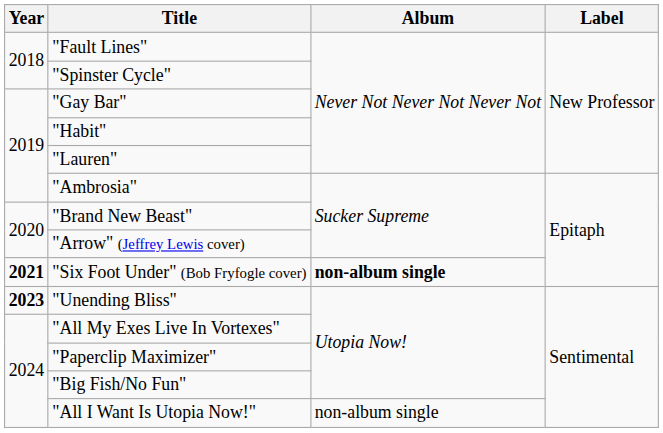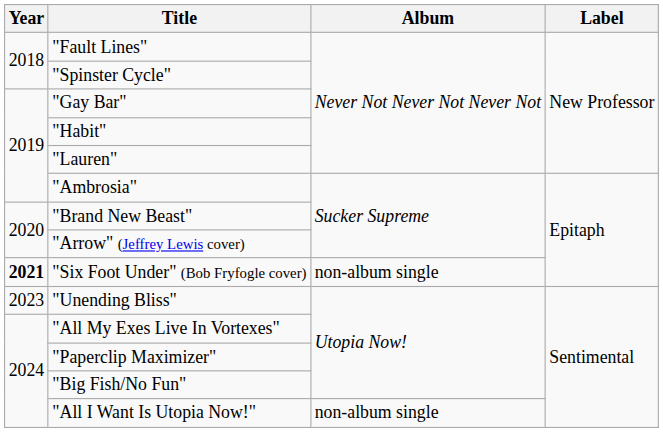(380, 272) bold -> (377, 272) normal
(26, 300) bold -> (26, 300) normal
